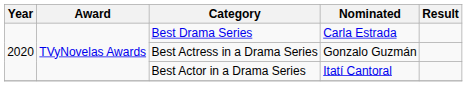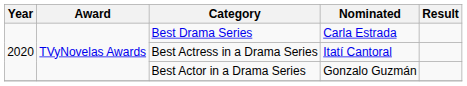(370, 52) Gonzalo Guzmán -> (358, 52) Itatí Cantoral
(358, 71) Itatí Cantoral -> (370, 71) Gonzalo Guzmán
